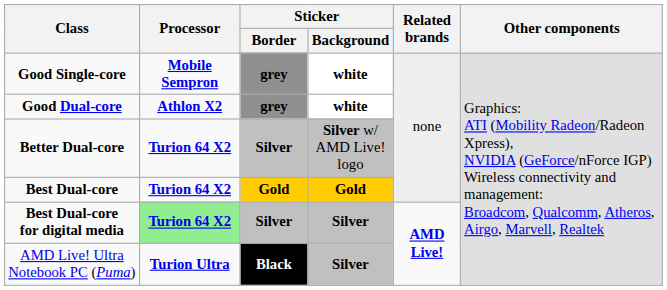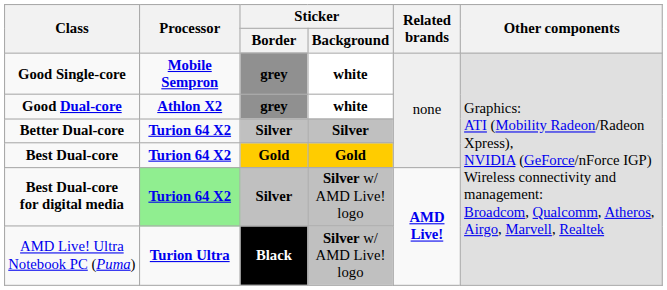(350, 147) Silver w/ AMD Live! logo -> (350, 130) Silver
(350, 222) Silver -> (350, 196) Silver w/ AMD Live! logo
(350, 263) Silver -> (350, 254) Silver w/ AMD Live! logo
